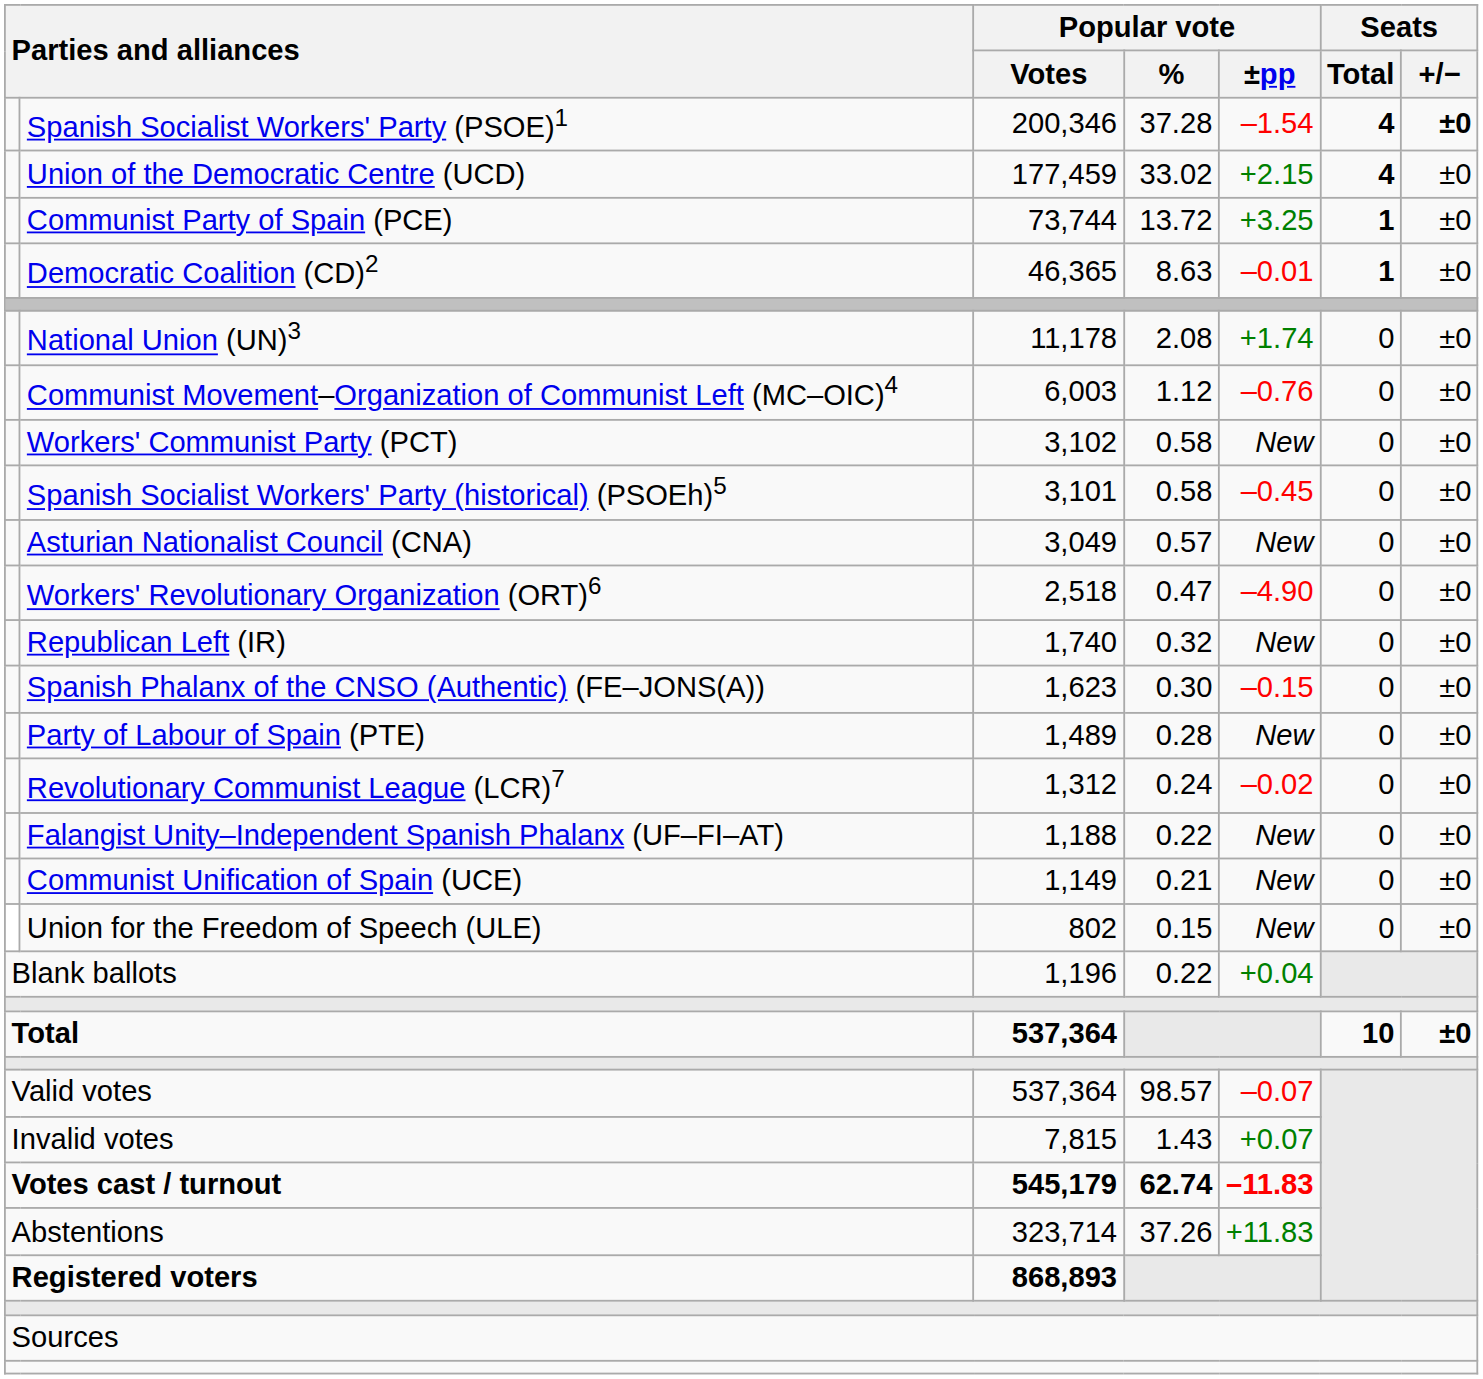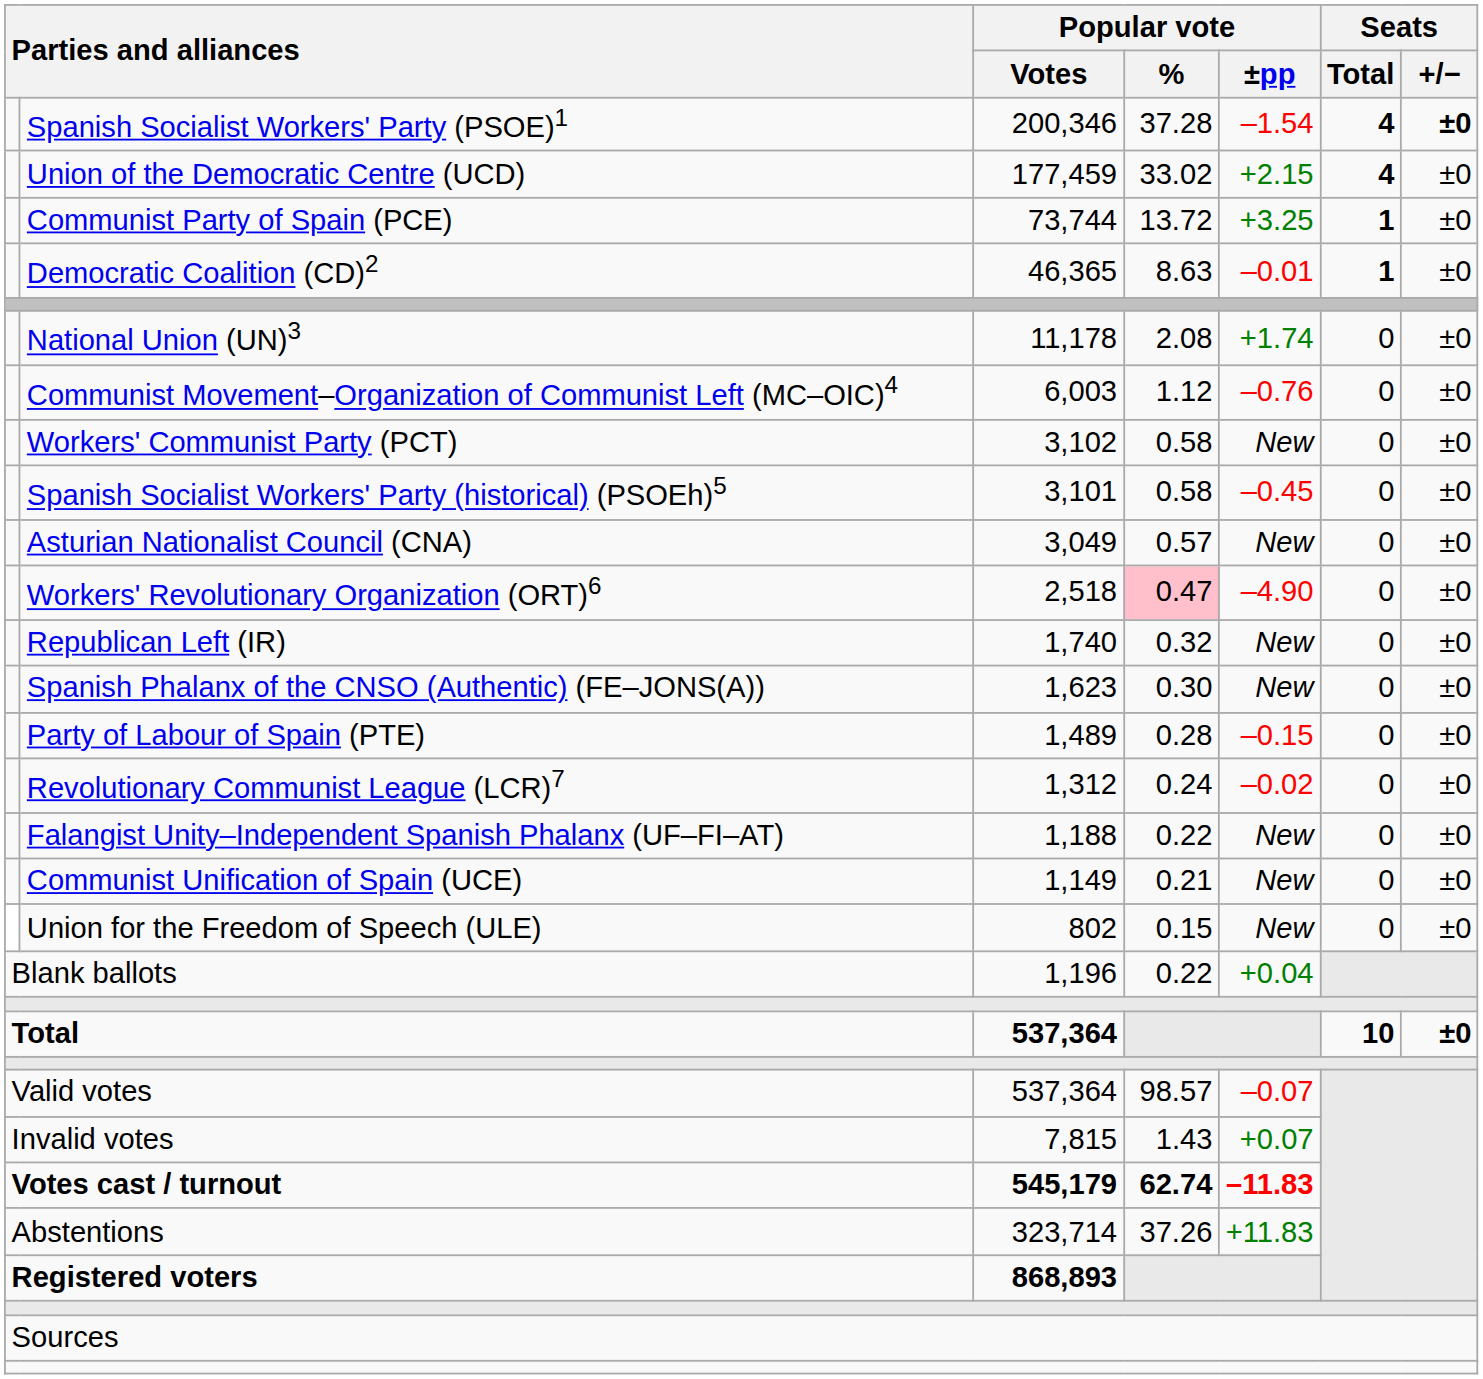(1184, 592) no background -> (1184, 592) pink background
(1277, 688) –0.15 -> (1284, 688) New
(1284, 734) New -> (1277, 734) –0.15
